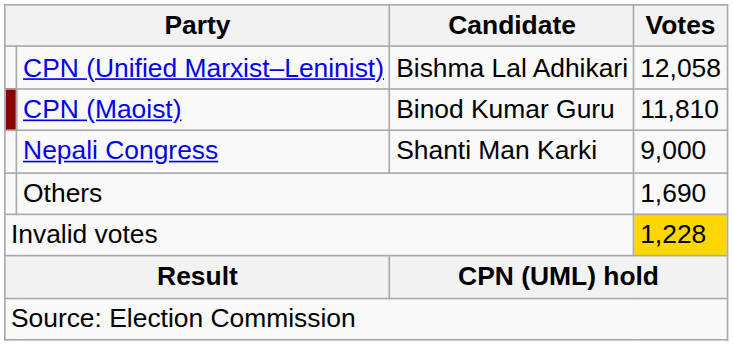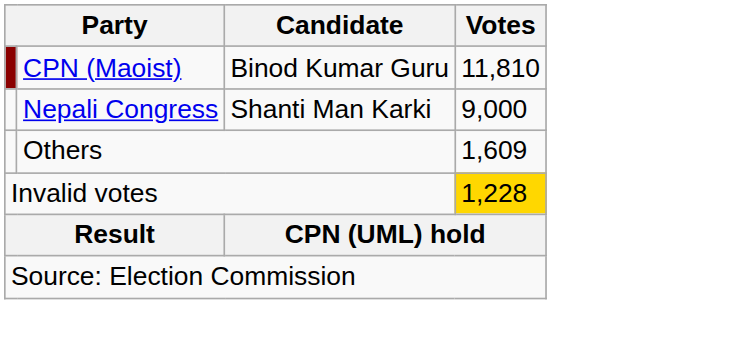- row: (204, 67)
(673, 192) 1,690 -> (494, 151) 1,609
